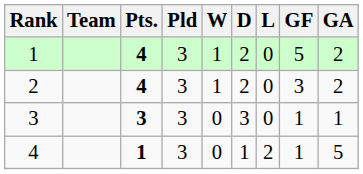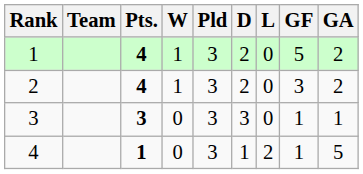columns swapped: (182, 20) <-> (217, 20)
